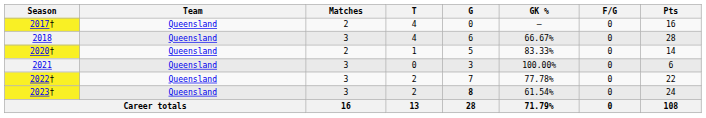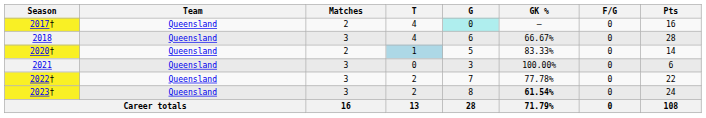(471, 24) no background -> (471, 24) paleturquoise background
(414, 52) no background -> (414, 52) lightblue background
(471, 92) bold -> (471, 92) normal
(539, 92) normal -> (539, 92) bold
